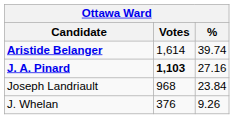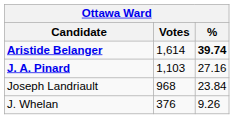(212, 50) normal -> (212, 50) bold
(171, 68) bold -> (171, 68) normal
